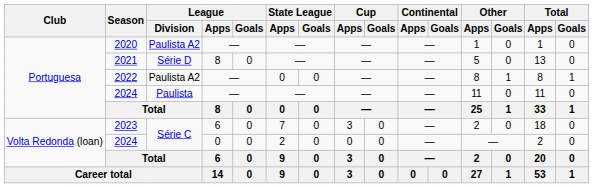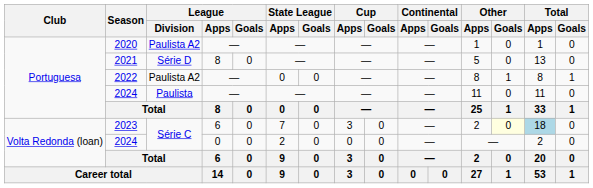(508, 126) no background -> (508, 126) lightyellow background
(540, 126) no background -> (540, 126) lightblue background
